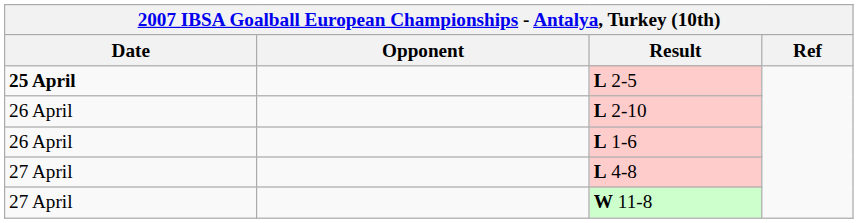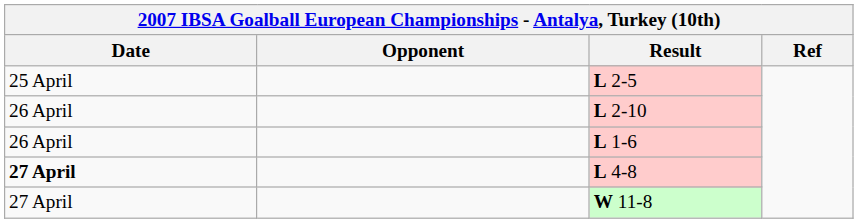(42, 80) bold -> (41, 80) normal
(41, 171) normal -> (42, 171) bold
